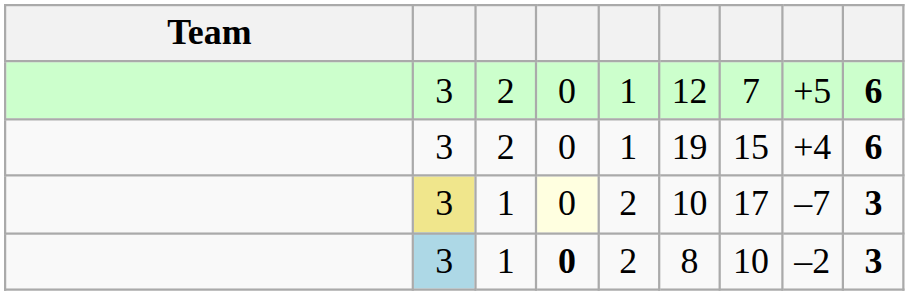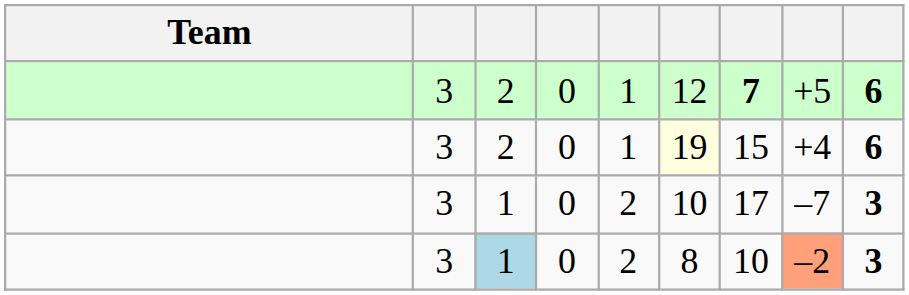(751, 89) normal -> (751, 89) bold
(690, 146) no background -> (690, 146) lightyellow background
(444, 203) khaki background -> (444, 203) no background
(567, 203) lightyellow background -> (567, 203) no background
(444, 260) lightblue background -> (444, 260) no background
(506, 260) no background -> (506, 260) lightblue background
(567, 260) bold -> (567, 260) normal
(812, 260) no background -> (812, 260) lightsalmon background
